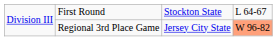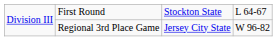(253, 28) lightsalmon background -> (253, 28) no background
